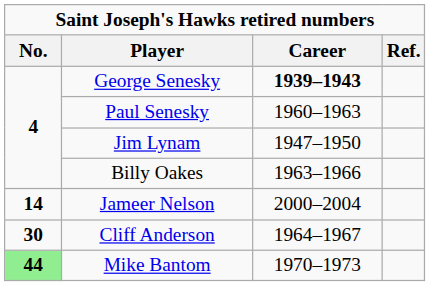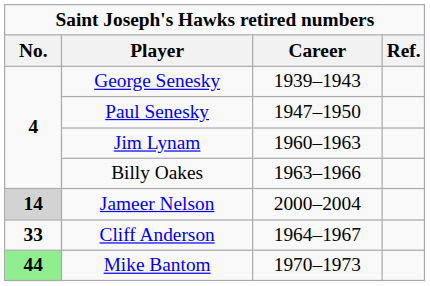(317, 81) bold -> (317, 81) normal
(317, 111) 1960–1963 -> (317, 111) 1947–1950
(317, 142) 1947–1950 -> (317, 142) 1960–1963
(33, 204) no background -> (33, 204) lightgrey background
(33, 234) 30 -> (33, 234) 33
